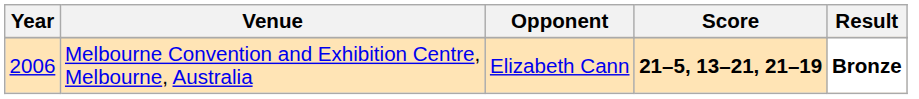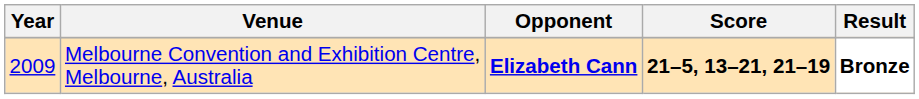(32, 65) 2006 -> (32, 65) 2009
(560, 65) normal -> (564, 65) bold
